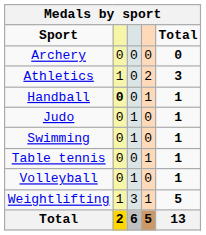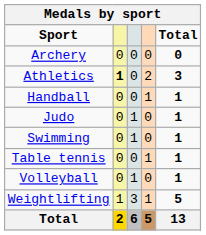(120, 77) normal -> (120, 77) bold
(120, 97) bold -> (120, 97) normal
